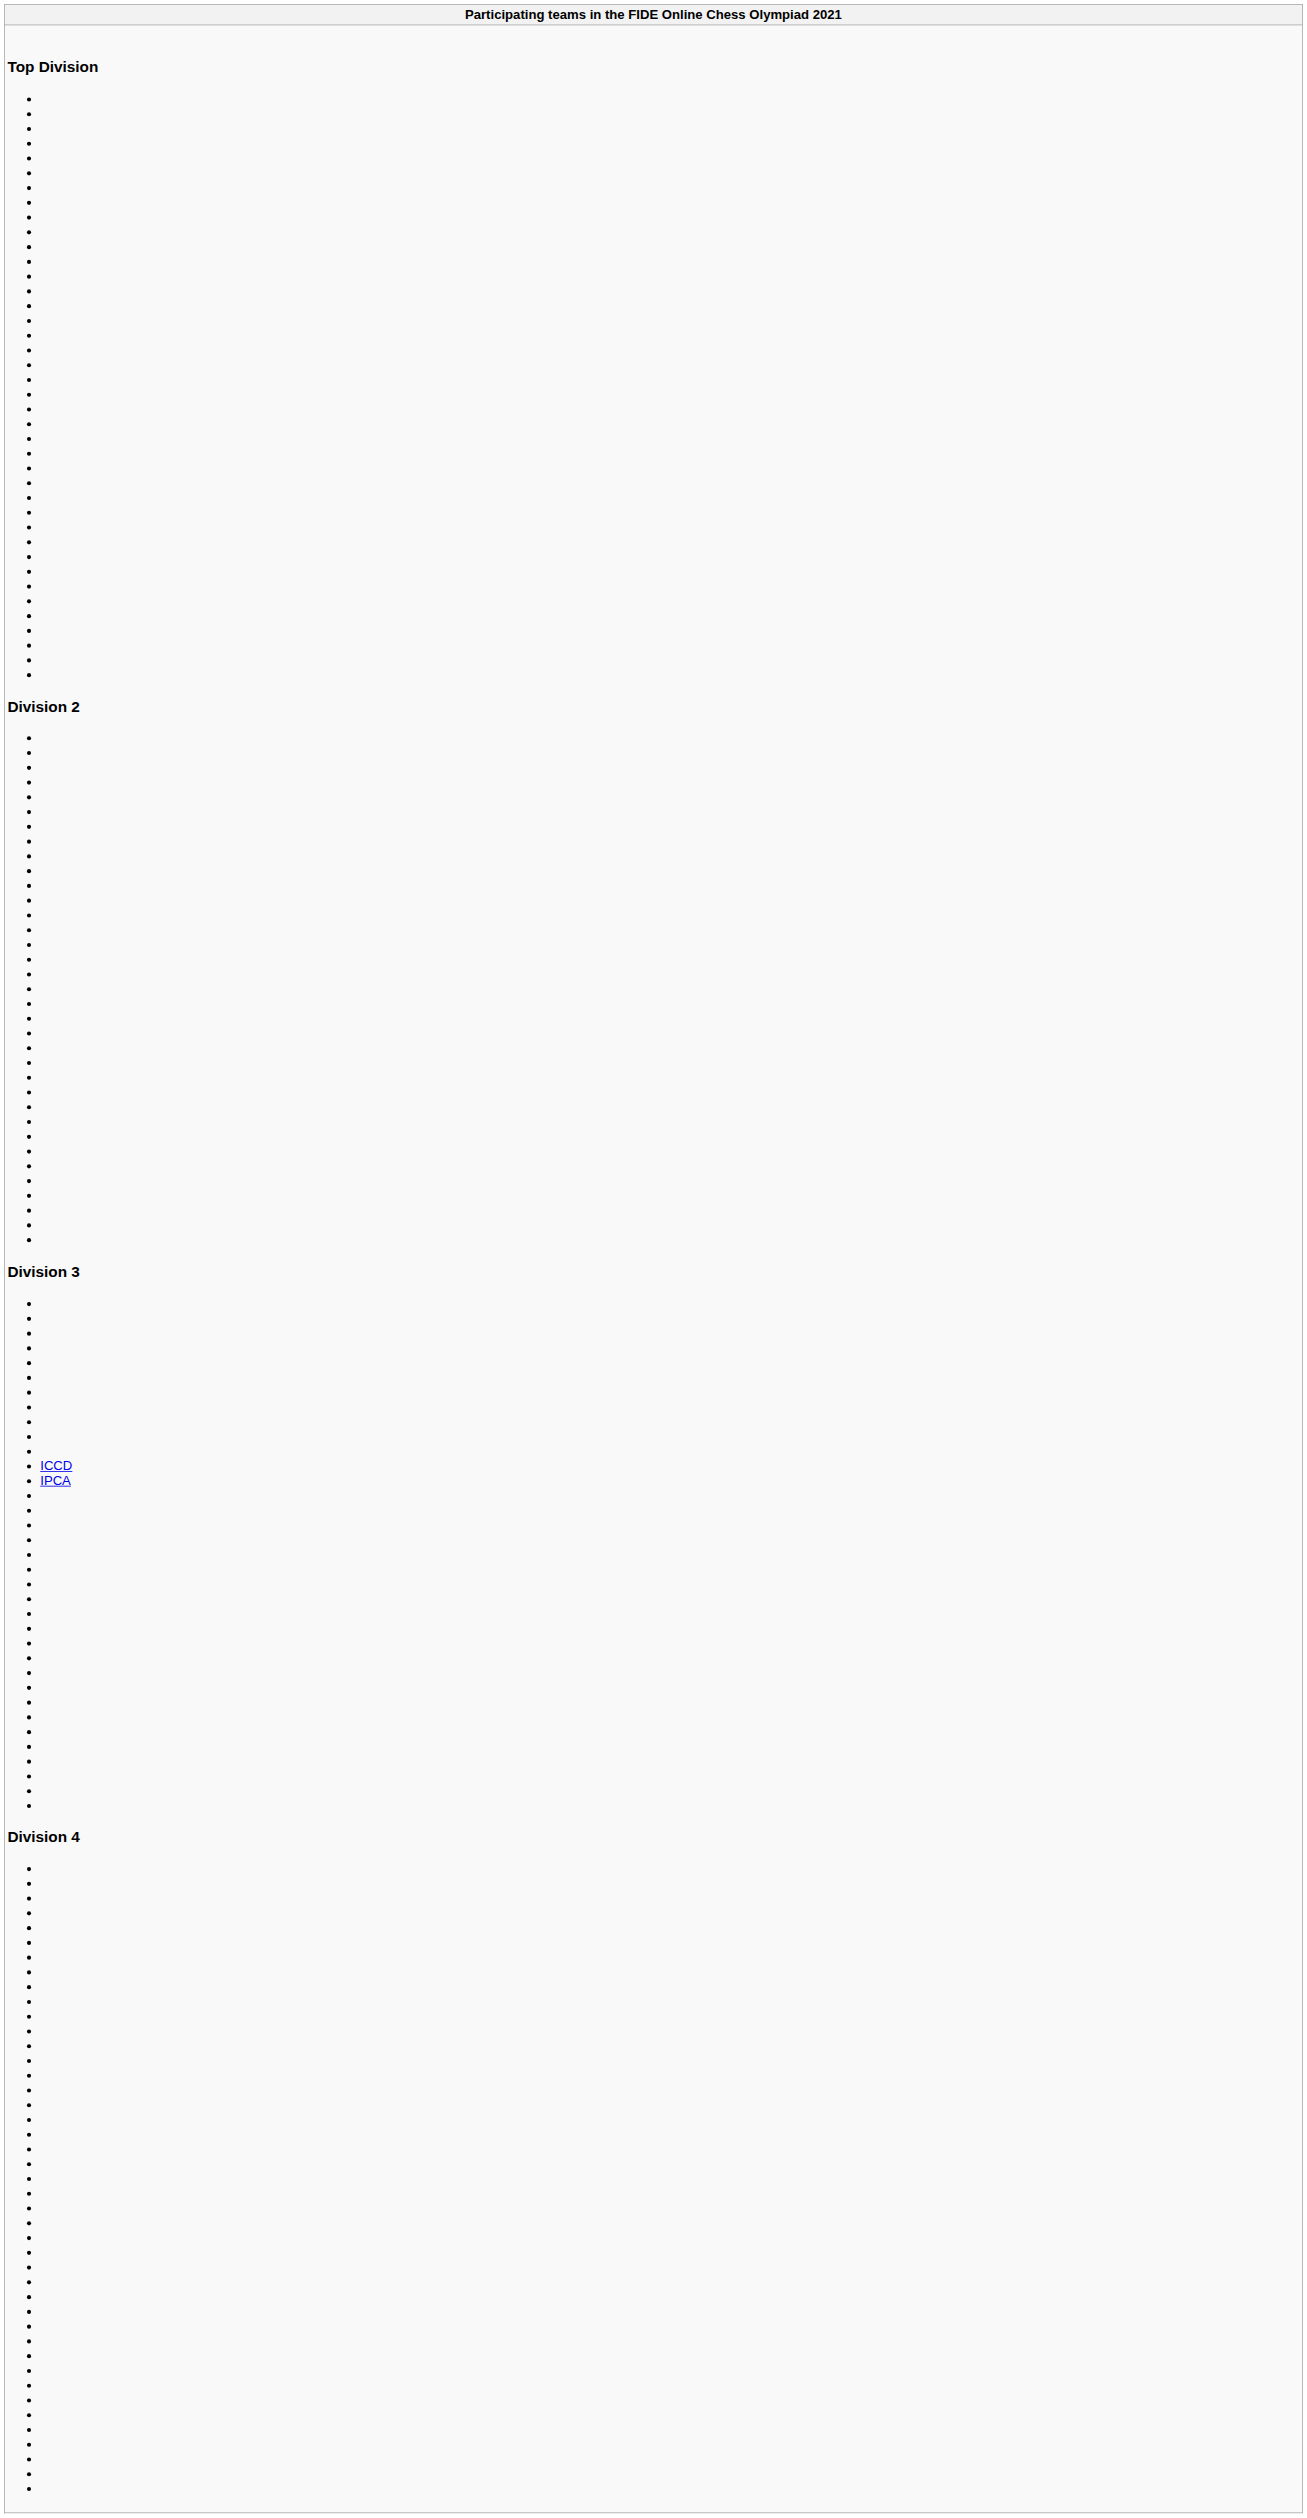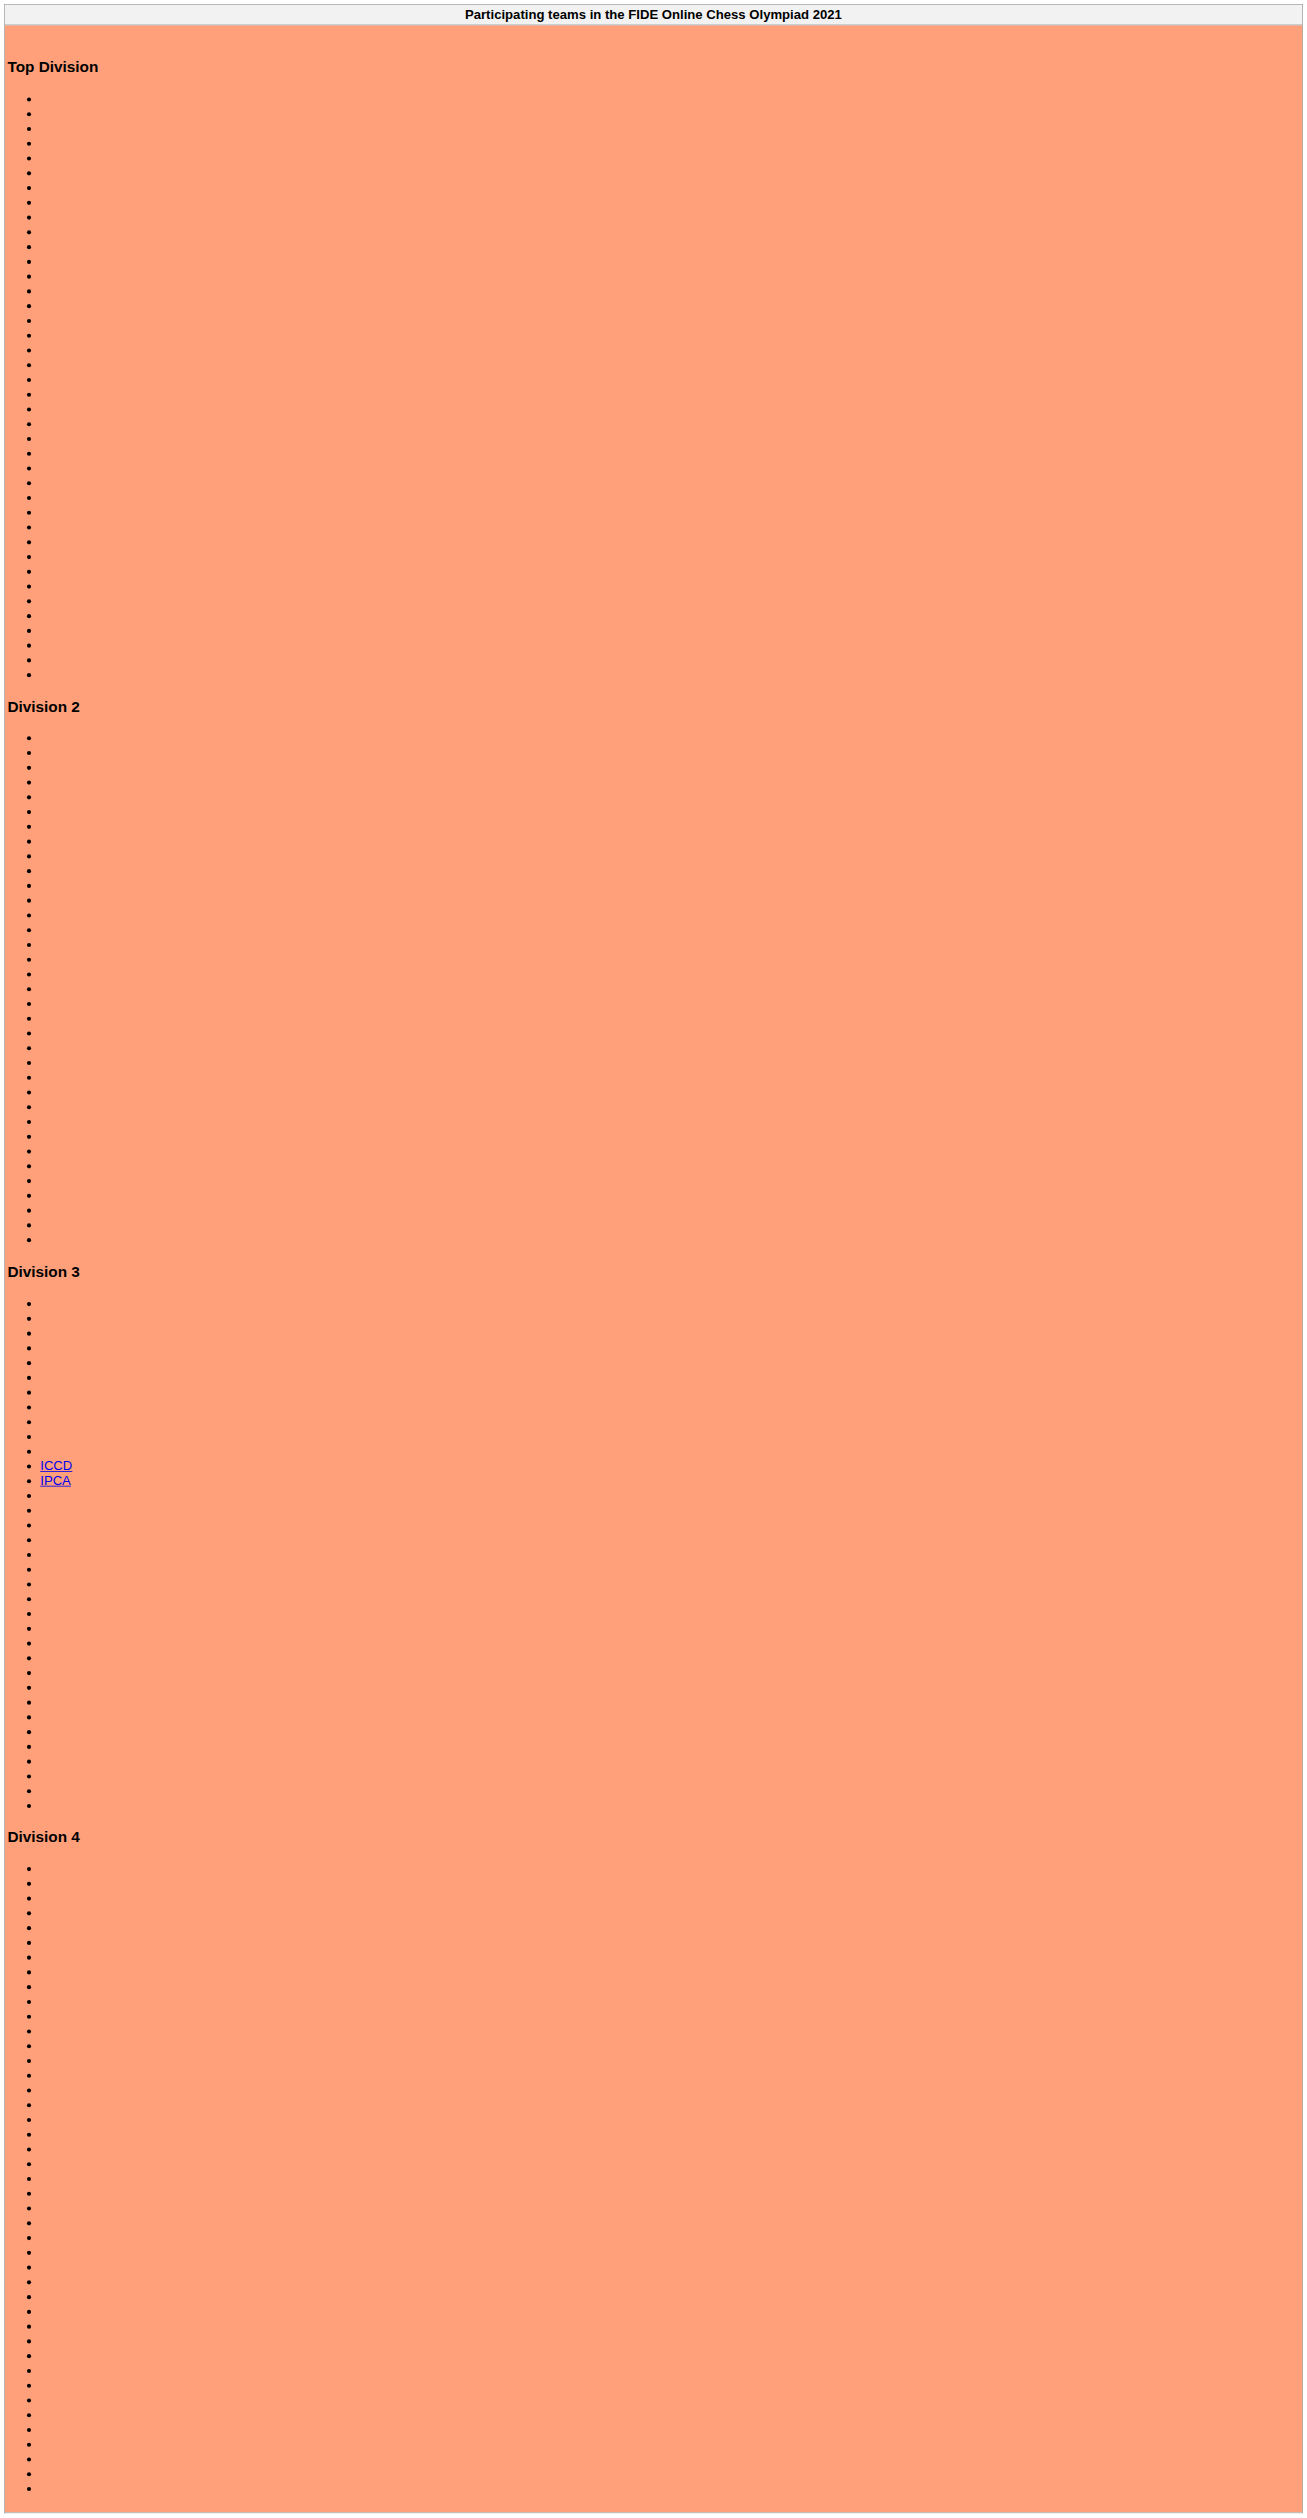(653, 1277) no background -> (653, 1277) lightsalmon background
